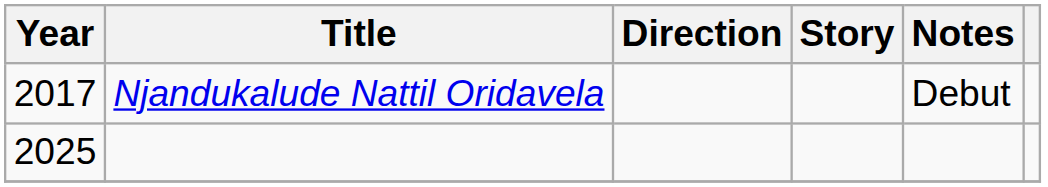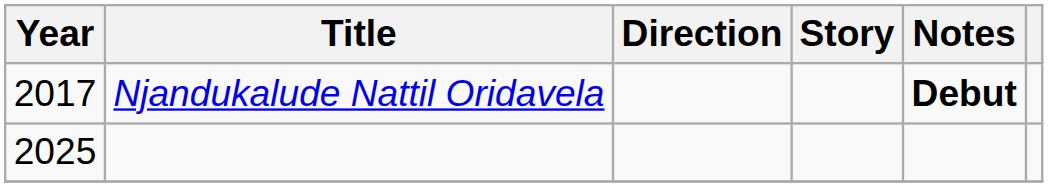(961, 92) normal -> (964, 92) bold
